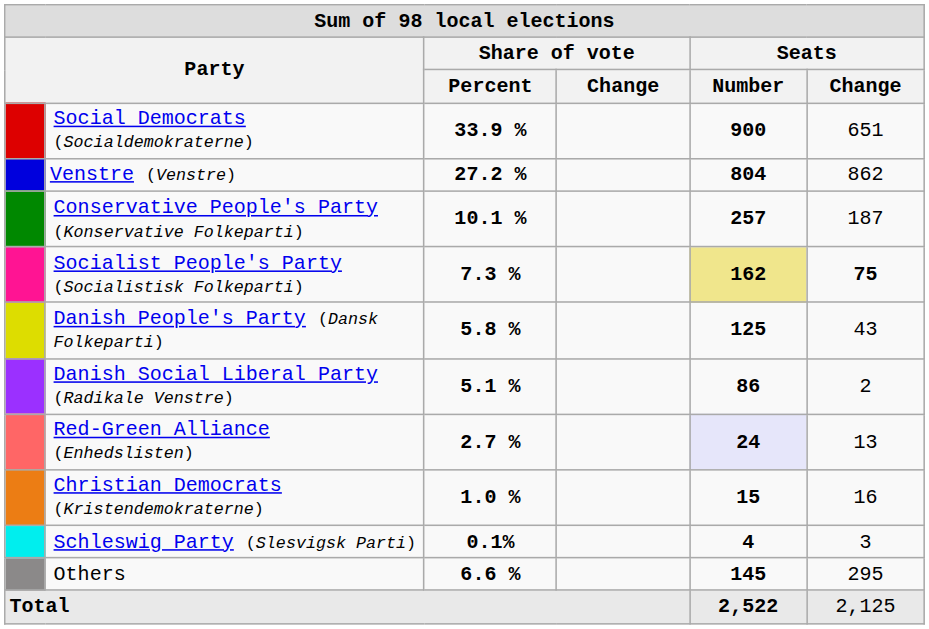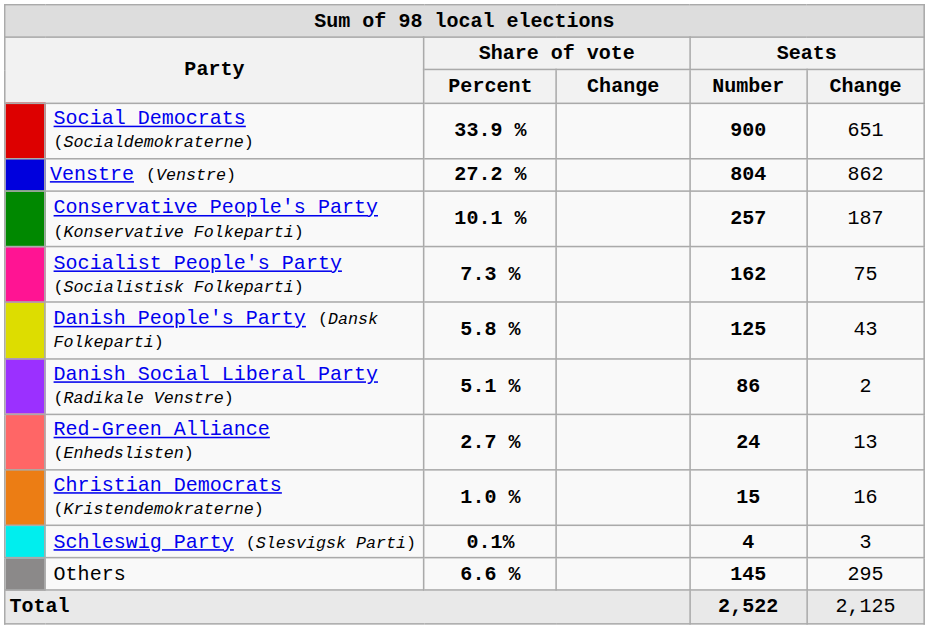(748, 275) khaki background -> (748, 275) no background
(865, 275) bold -> (865, 275) normal
(748, 442) lavender background -> (748, 442) no background
